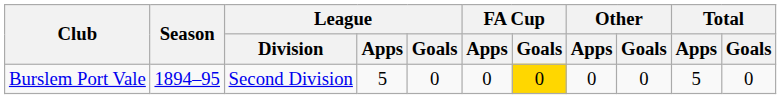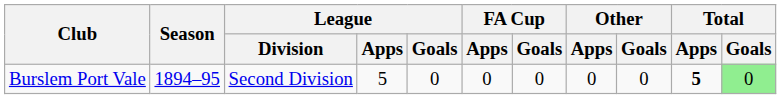(539, 78) gold background -> (539, 78) no background
(696, 78) normal -> (696, 78) bold
(749, 78) no background -> (749, 78) lightgreen background
